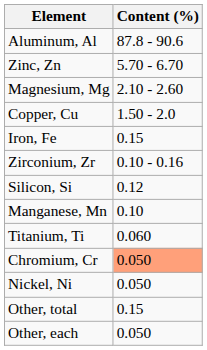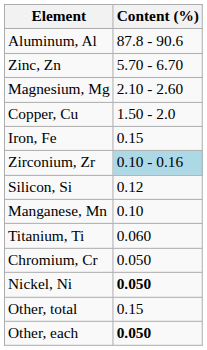(150, 162) no background -> (150, 162) lightblue background
(134, 260) lightsalmon background -> (134, 260) no background
(134, 284) normal -> (134, 284) bold
(134, 333) normal -> (134, 333) bold
